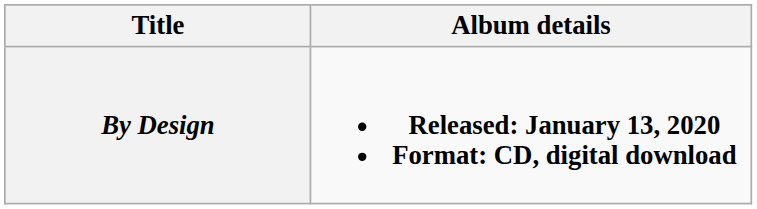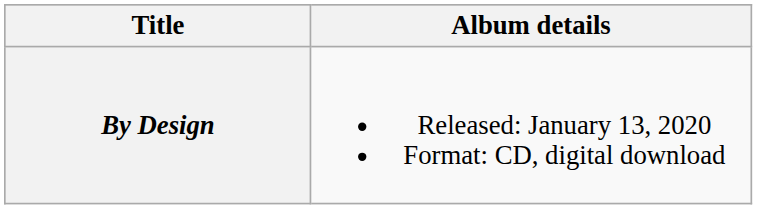(531, 140) bold -> (531, 140) normal
